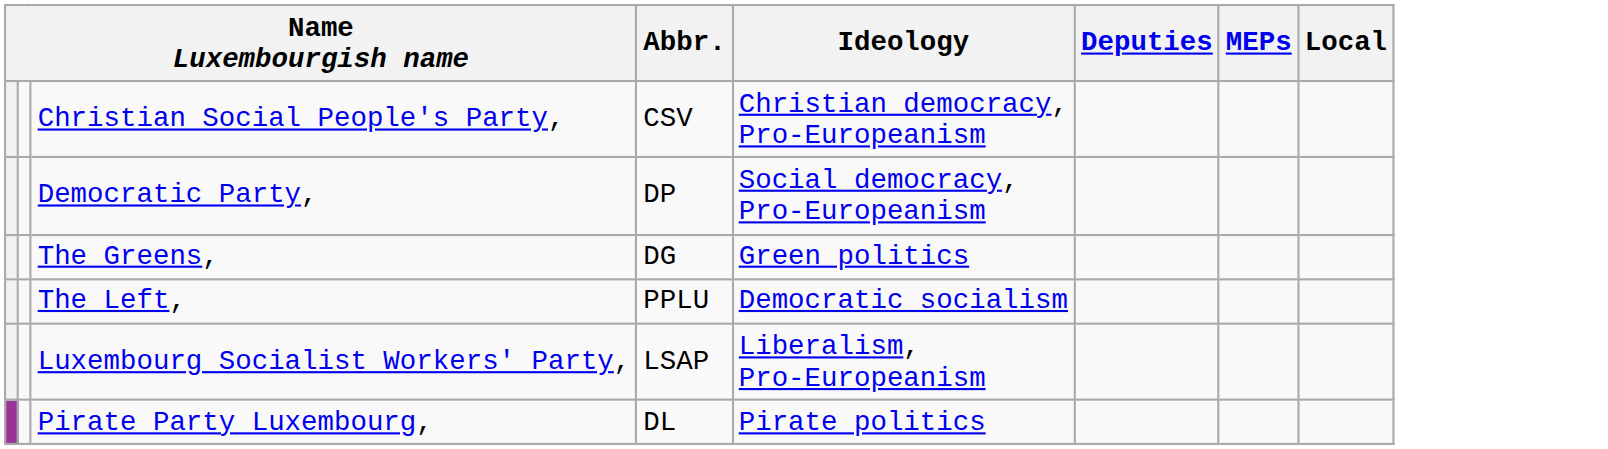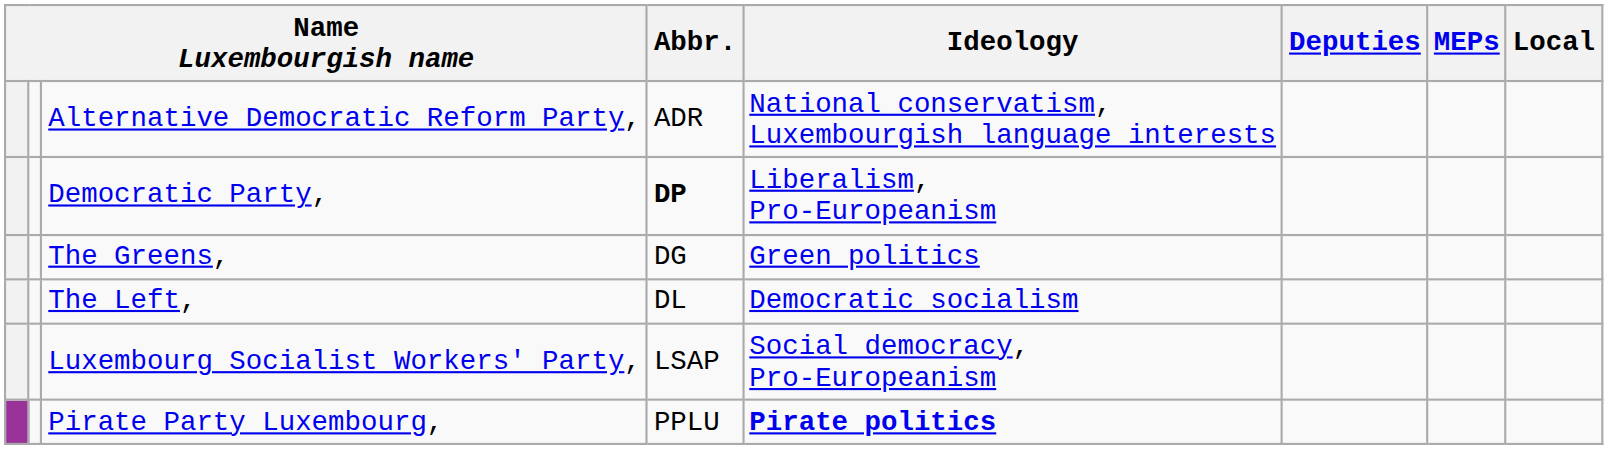+ row: (345, 120)
- row: (301, 120)
(660, 196) normal -> (670, 196) bold
(879, 196) Social democracy, Pro-Europeanism -> (873, 196) Liberalism, Pro-Europeanism
(676, 301) PPLU -> (670, 301) DL
(862, 362) Liberalism, Pro-Europeanism -> (889, 362) Social democracy, Pro-Europeanism
(660, 422) DL -> (687, 422) PPLU
(862, 422) normal -> (873, 422) bold
